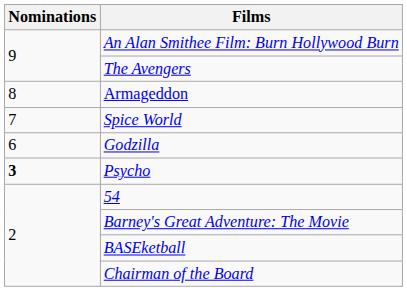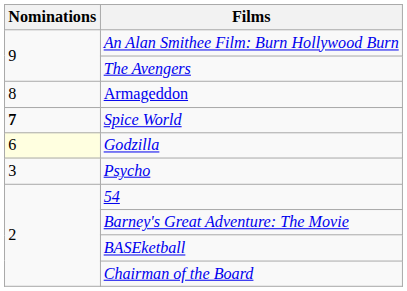(12, 119) normal -> (12, 119) bold
(12, 145) no background -> (12, 145) lightyellow background
(12, 171) bold -> (12, 171) normal
